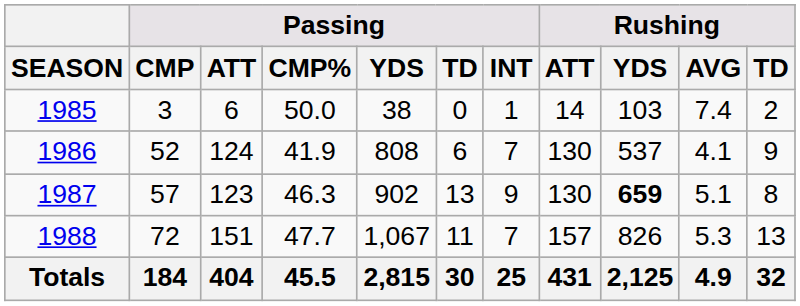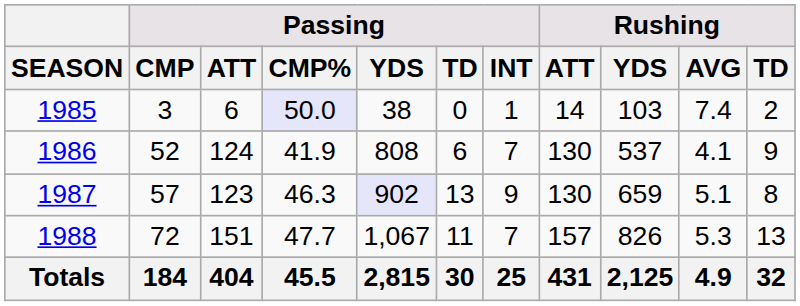(310, 109) no background -> (310, 109) lavender background
(397, 194) no background -> (397, 194) lavender background
(640, 194) bold -> (640, 194) normal
